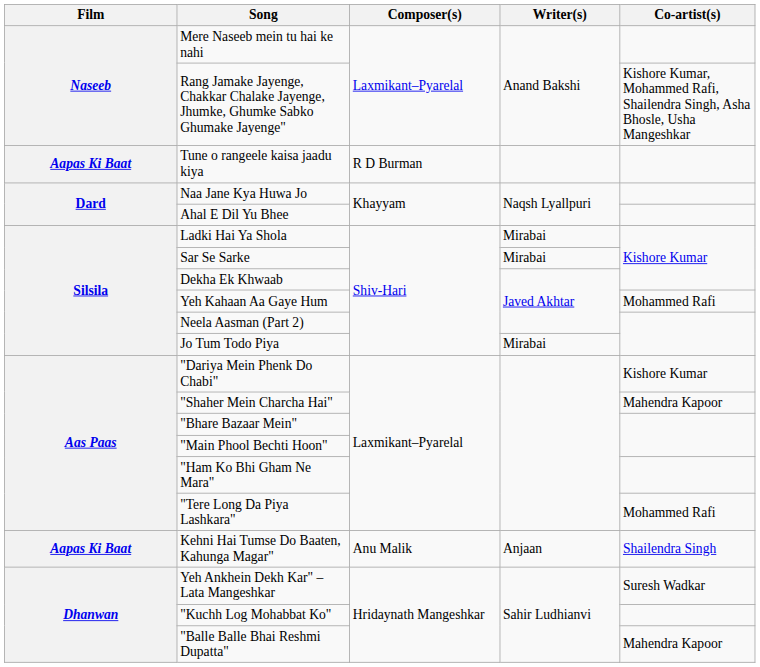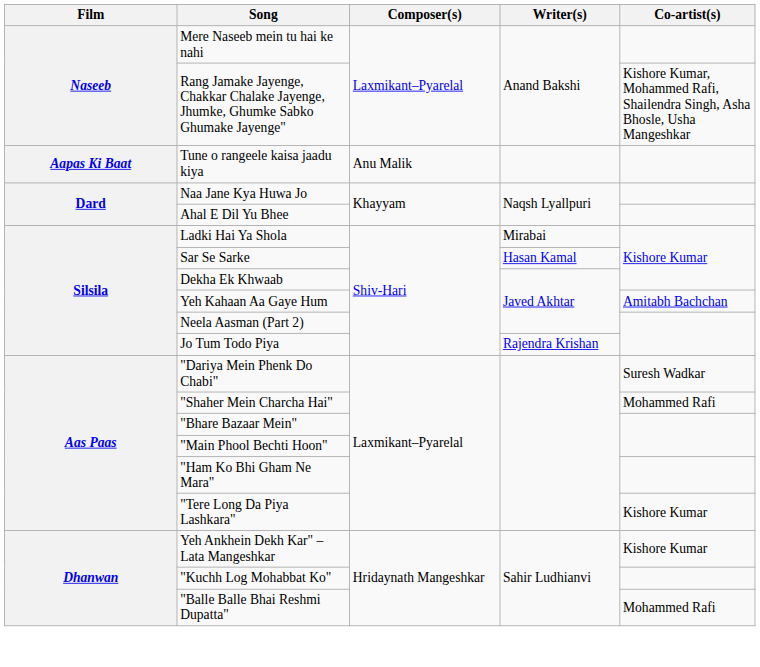(388, 164) R D Burman -> (382, 164) Anu Malik
(524, 258) Mirabai -> (540, 258) Hasan Kamal
(669, 301) Mohammed Rafi -> (675, 301) Amitabh Bachchan
(524, 344) Mirabai -> (551, 344) Rajendra Krishan
(665, 373) Kishore Kumar -> (664, 373) Suresh Wadkar
(673, 402) Mahendra Kapoor -> (669, 402) Mohammed Rafi
(669, 512) Mohammed Rafi -> (665, 512) Kishore Kumar
- row: (260, 548)
(664, 585) Suresh Wadkar -> (665, 548) Kishore Kumar
(673, 644) Mahendra Kapoor -> (669, 607) Mohammed Rafi
